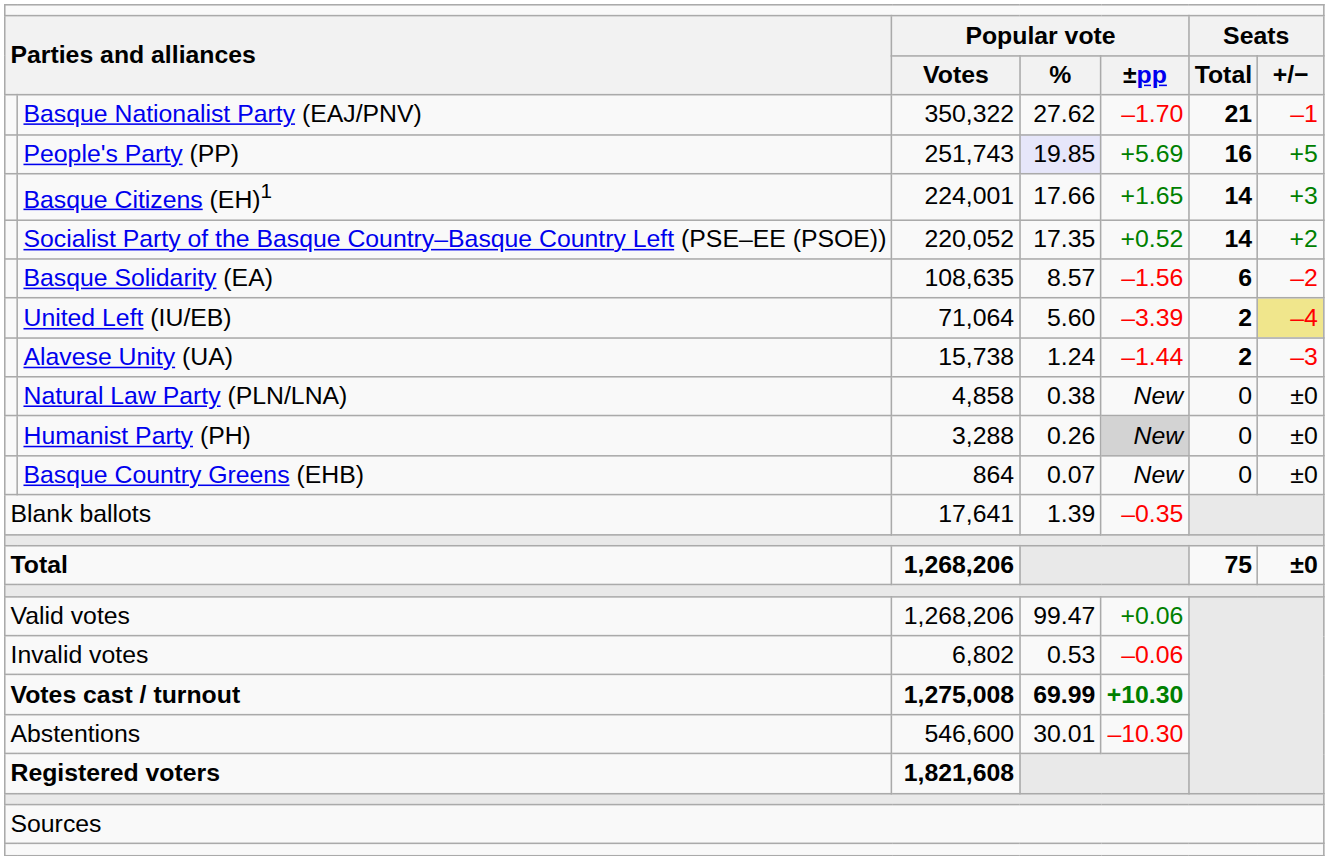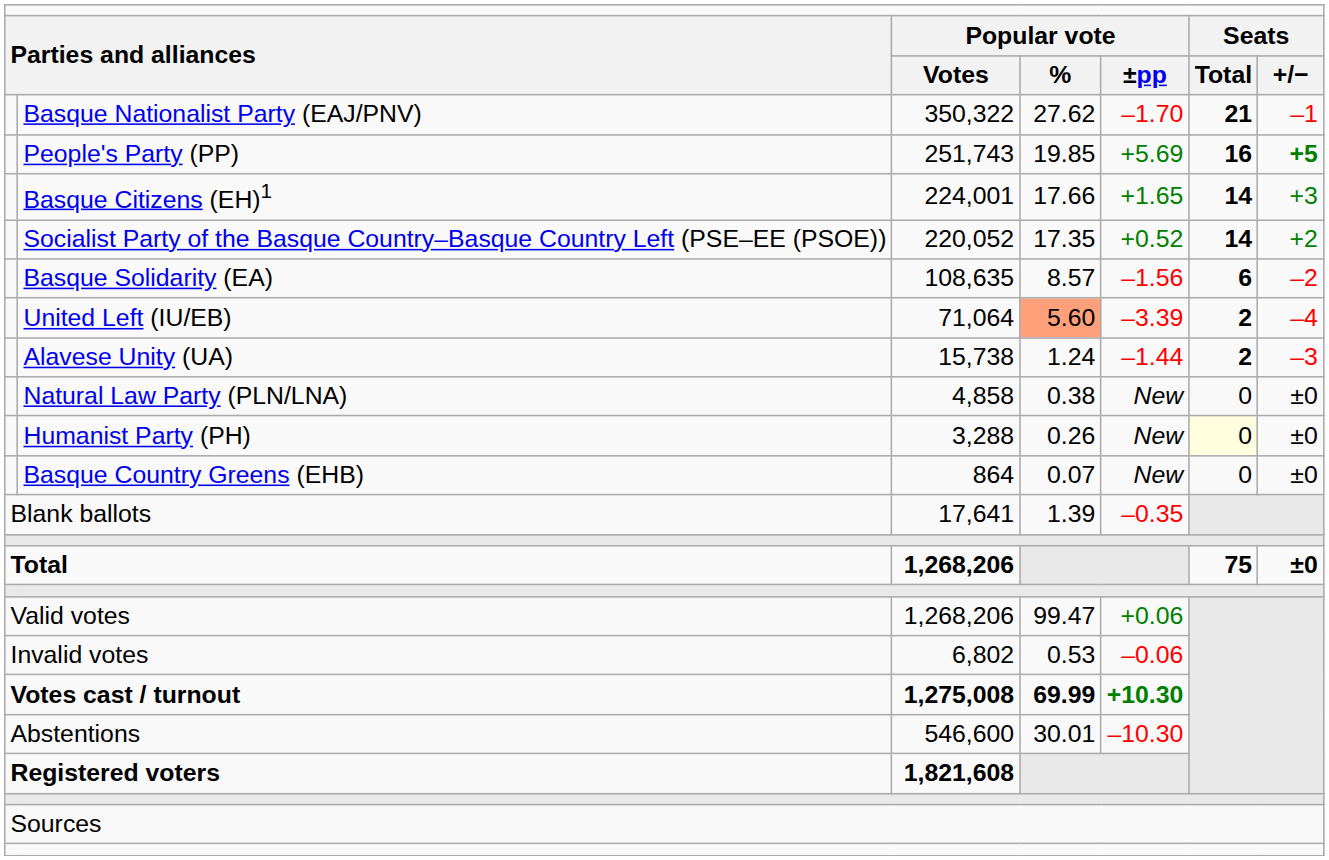(1064, 153) lavender background -> (1064, 153) no background
(1304, 153) normal -> (1304, 153) bold
(1071, 317) no background -> (1071, 317) lightsalmon background
(1304, 317) khaki background -> (1304, 317) no background
(1158, 435) lightgrey background -> (1158, 435) no background
(1245, 435) no background -> (1245, 435) lightyellow background
